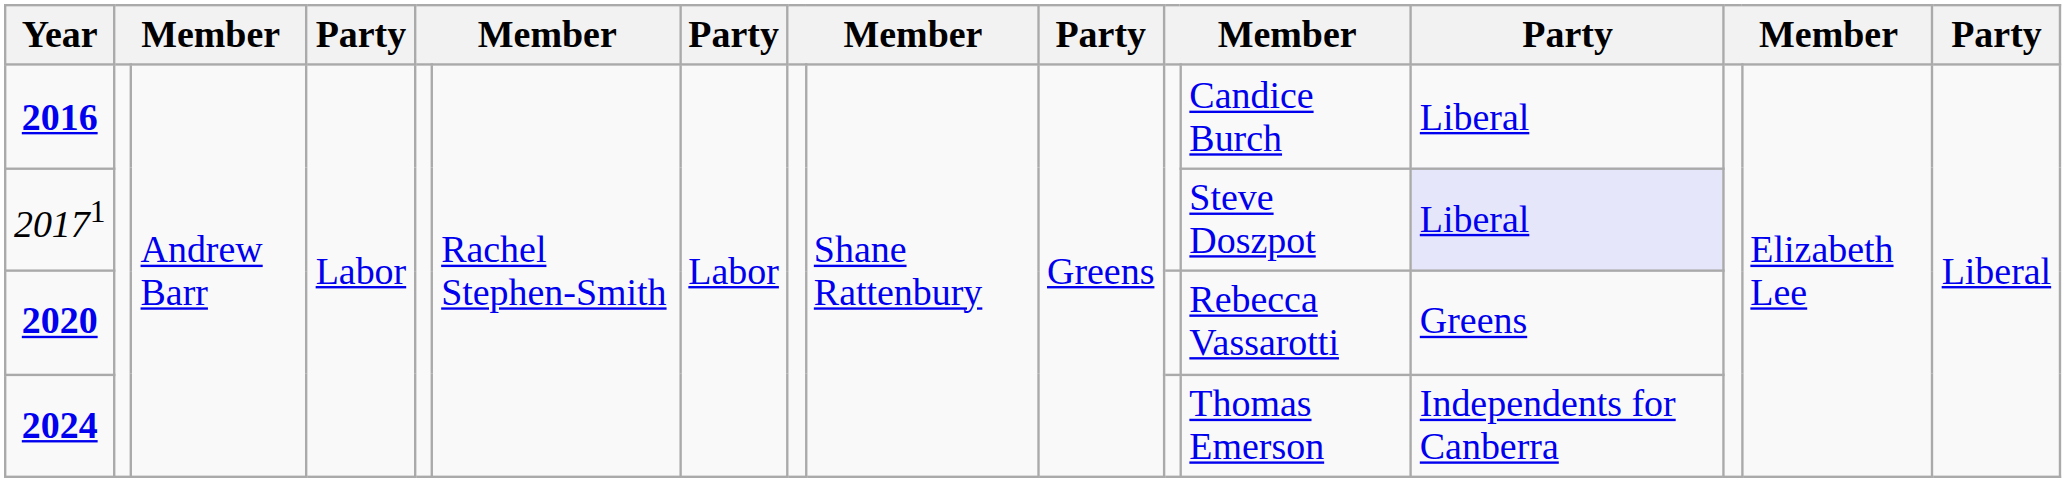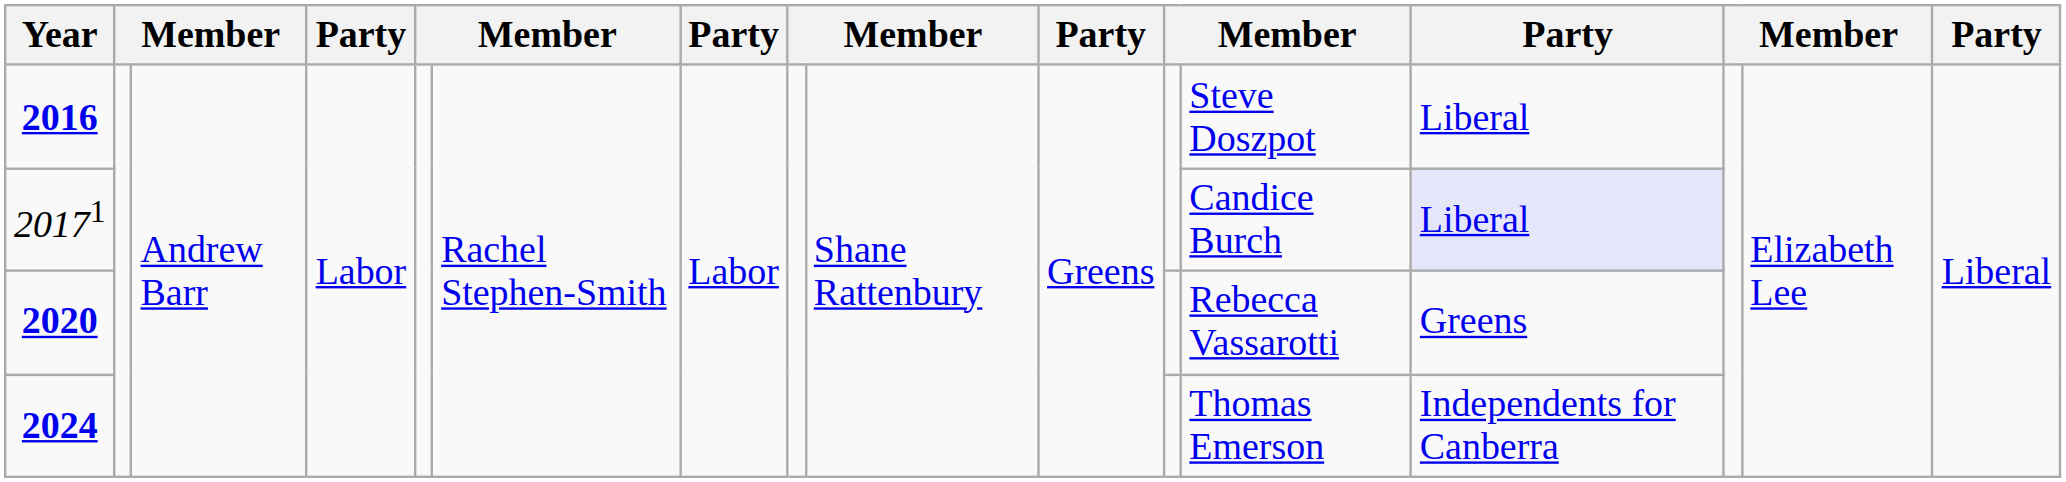(1251, 116) Candice Burch -> (1253, 116) Steve Doszpot
(1253, 218) Steve Doszpot -> (1251, 218) Candice Burch
